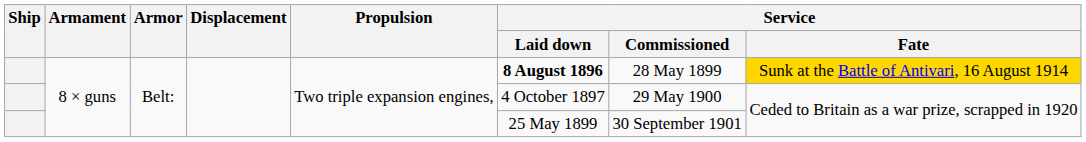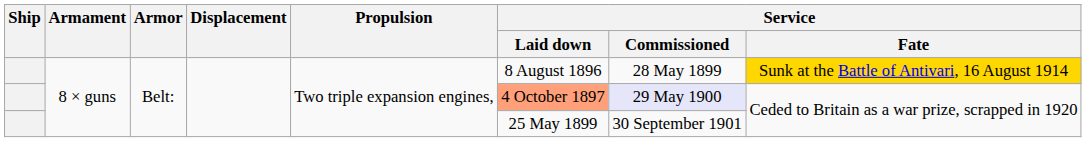(553, 70) bold -> (553, 70) normal
(553, 96) no background -> (553, 96) lightsalmon background
(677, 96) no background -> (677, 96) lavender background
